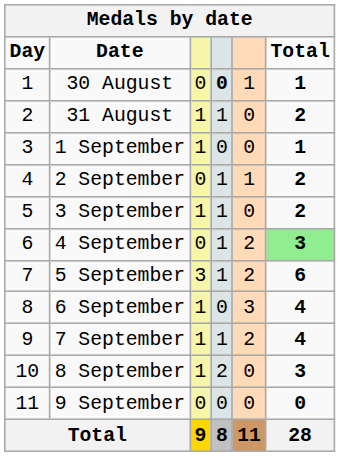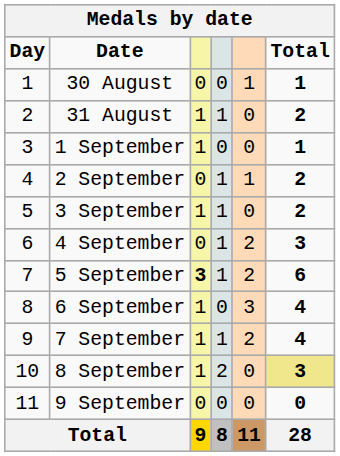(222, 85) bold -> (222, 85) normal
(300, 244) lightgreen background -> (300, 244) no background
(200, 276) normal -> (200, 276) bold
(300, 372) no background -> (300, 372) khaki background
